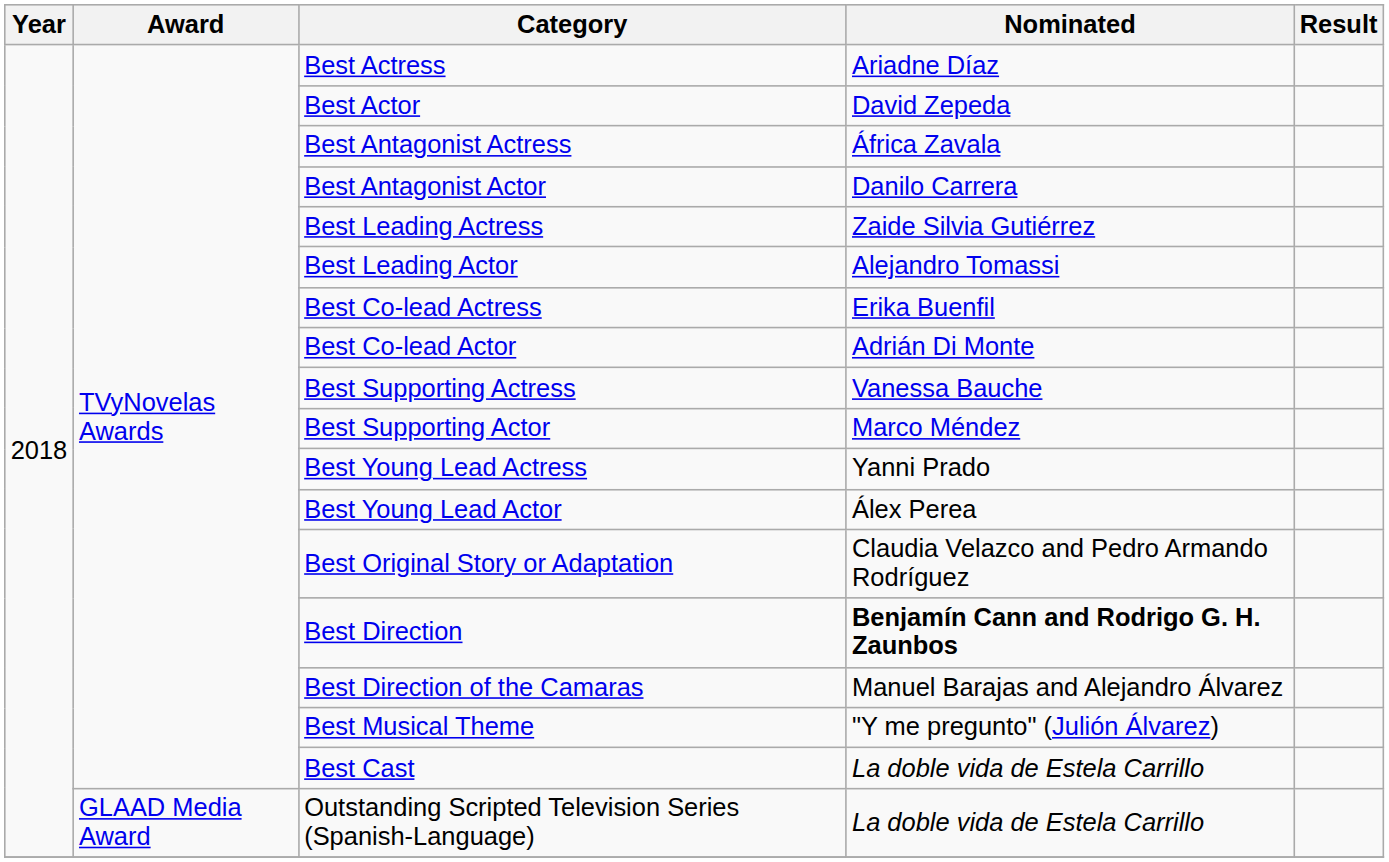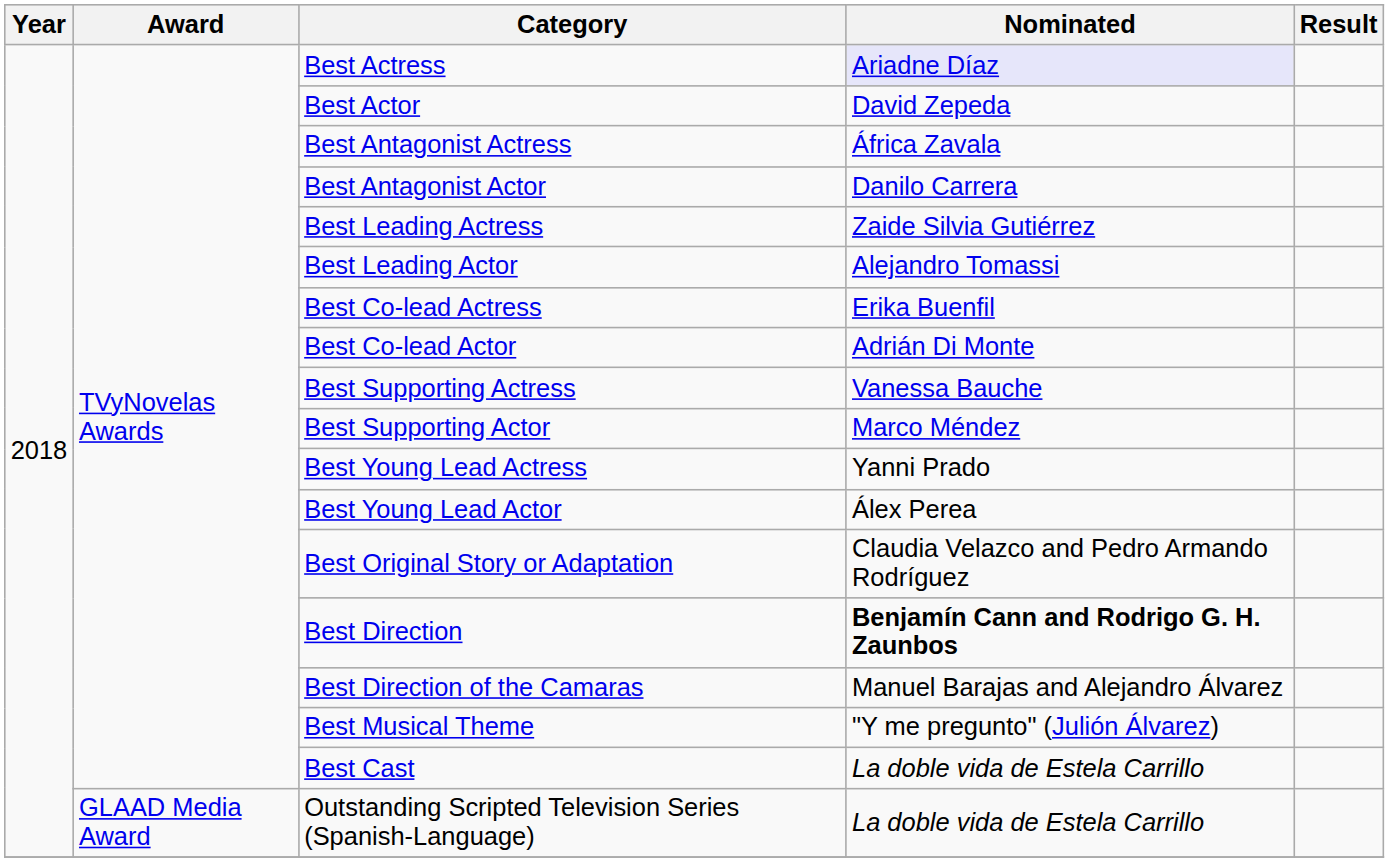(926, 65) no background -> (926, 65) lavender background
